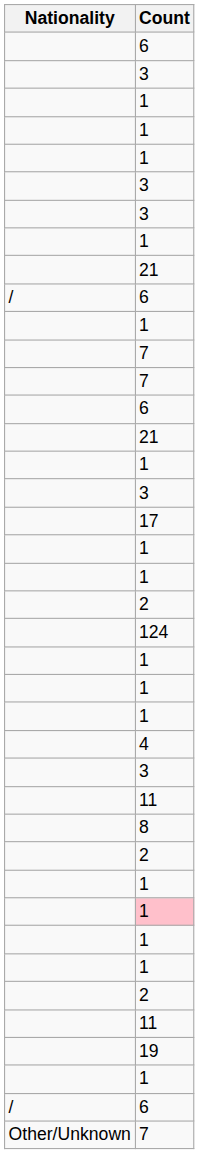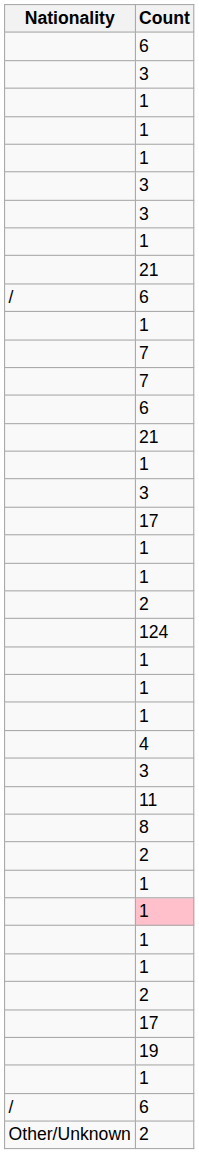(148, 1023) 11 -> (149, 1023) 17
(144, 1134) 7 -> (144, 1134) 2
